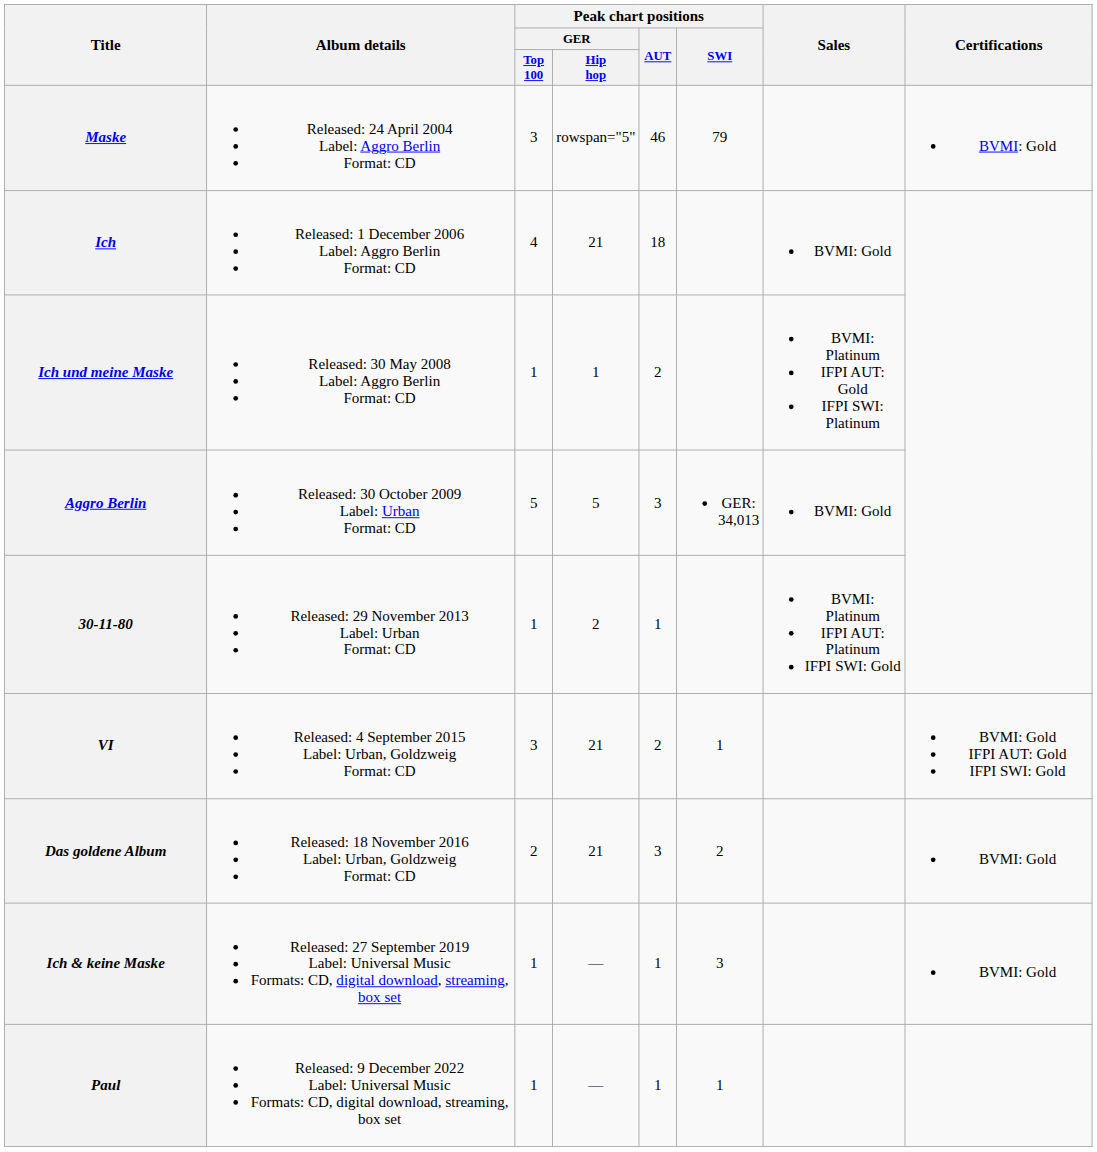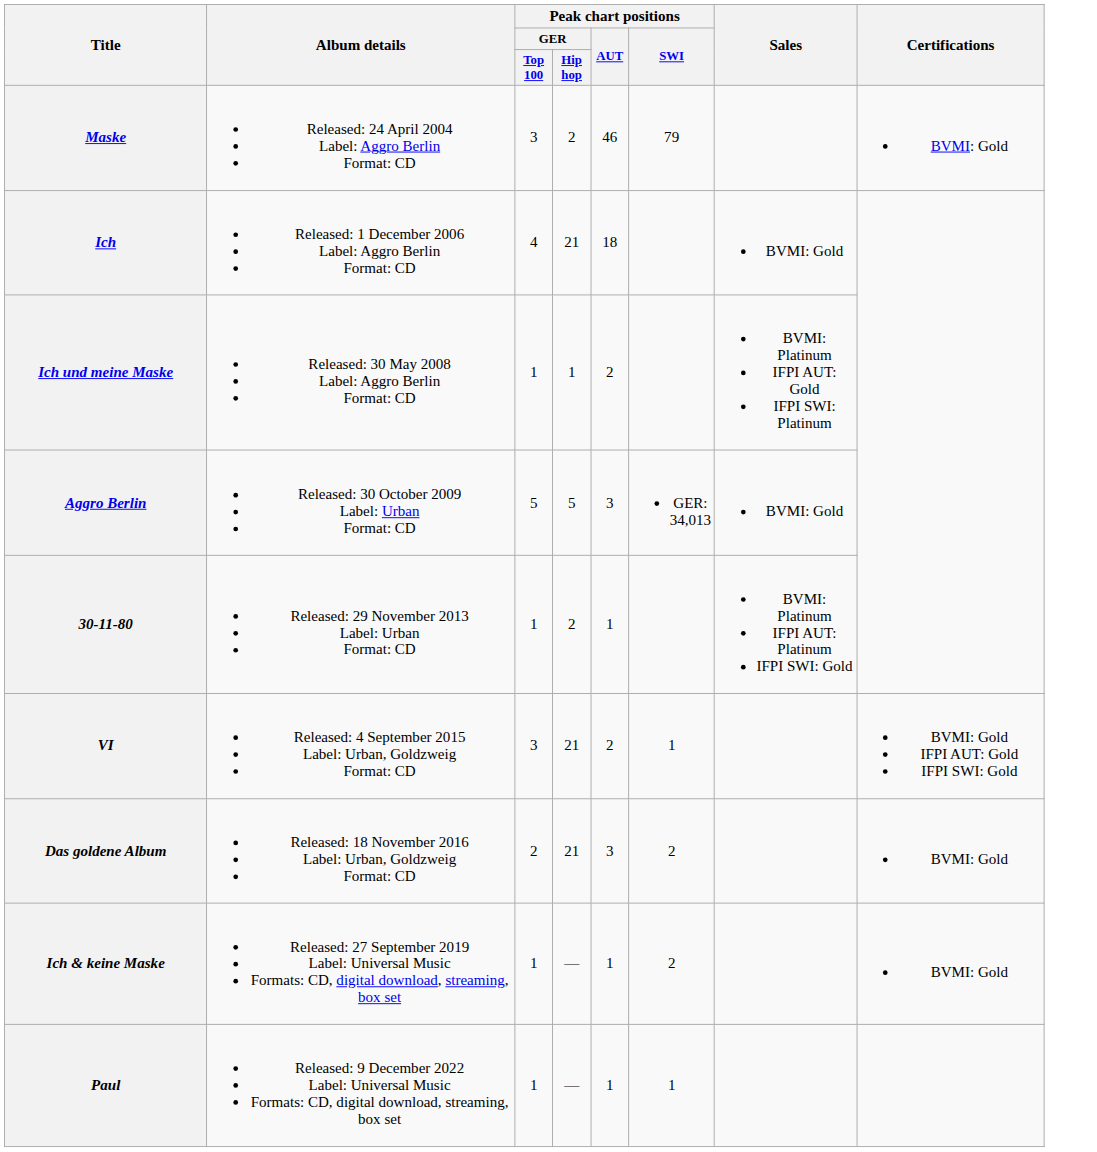(596, 137) rowspan="5" -> (572, 137) 2
(720, 963) 3 -> (672, 963) 2
